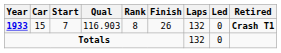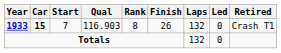(40, 26) normal -> (40, 26) bold
(253, 26) bold -> (253, 26) normal
